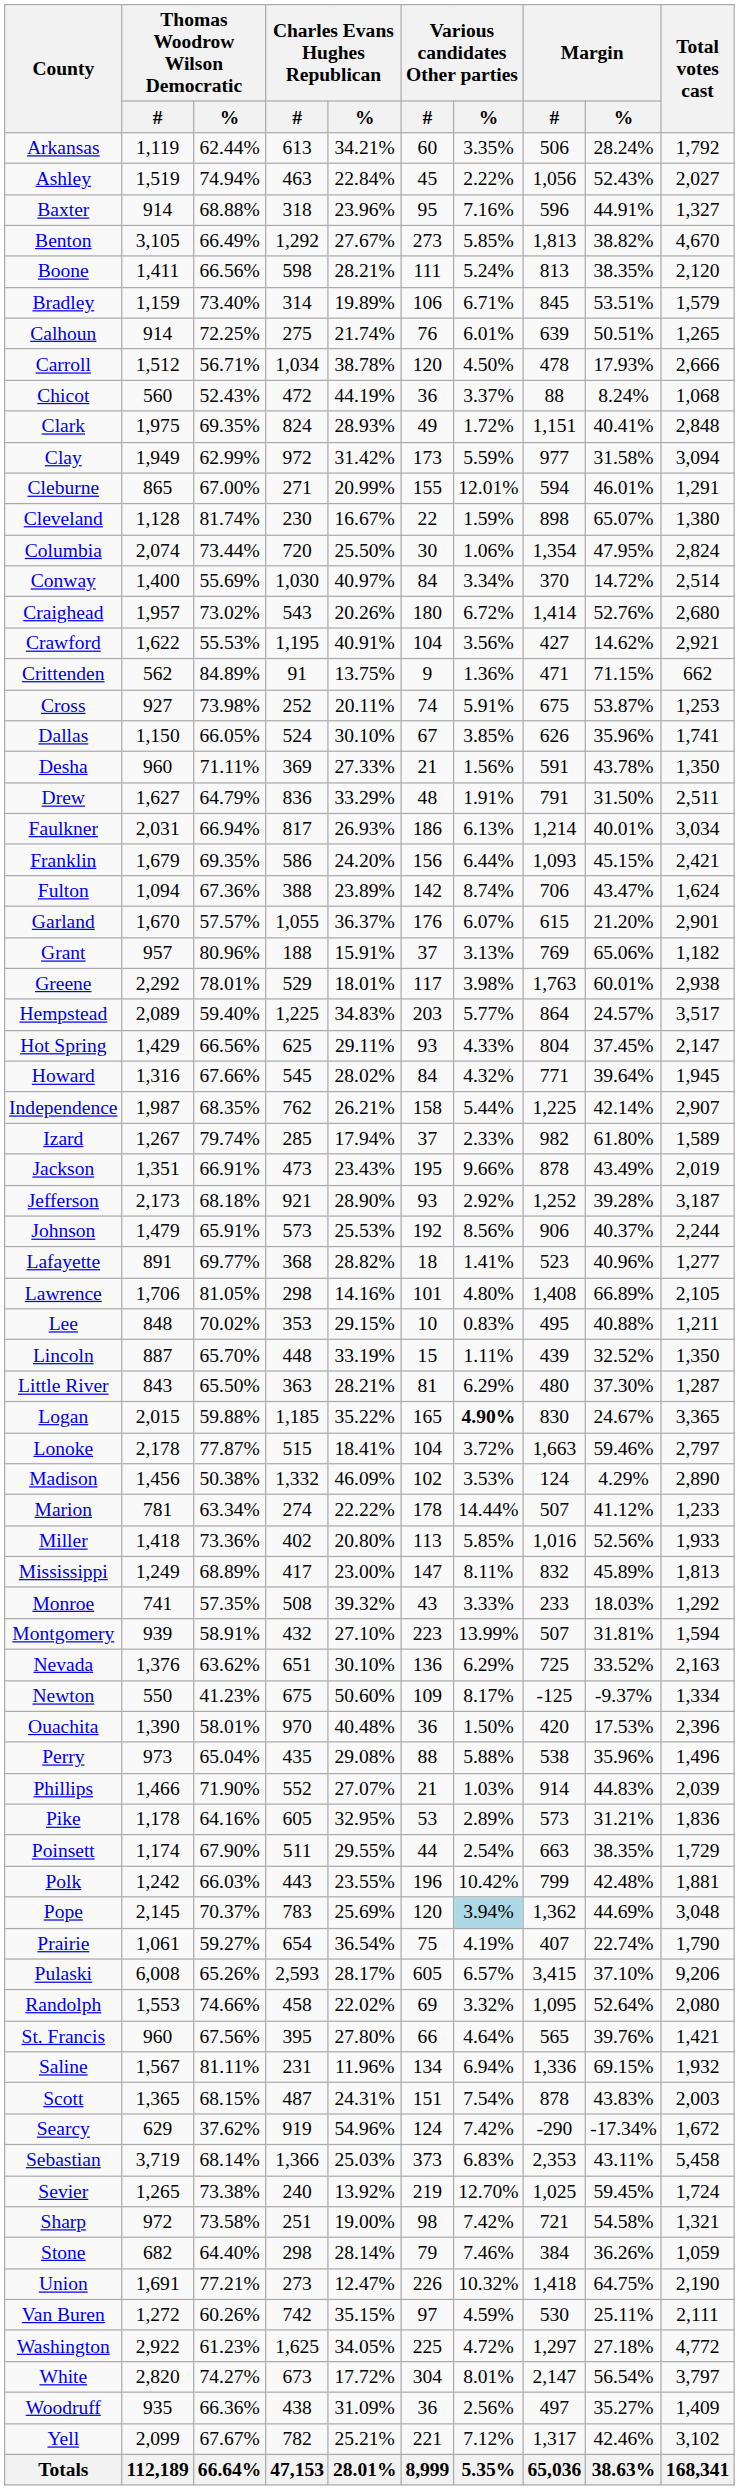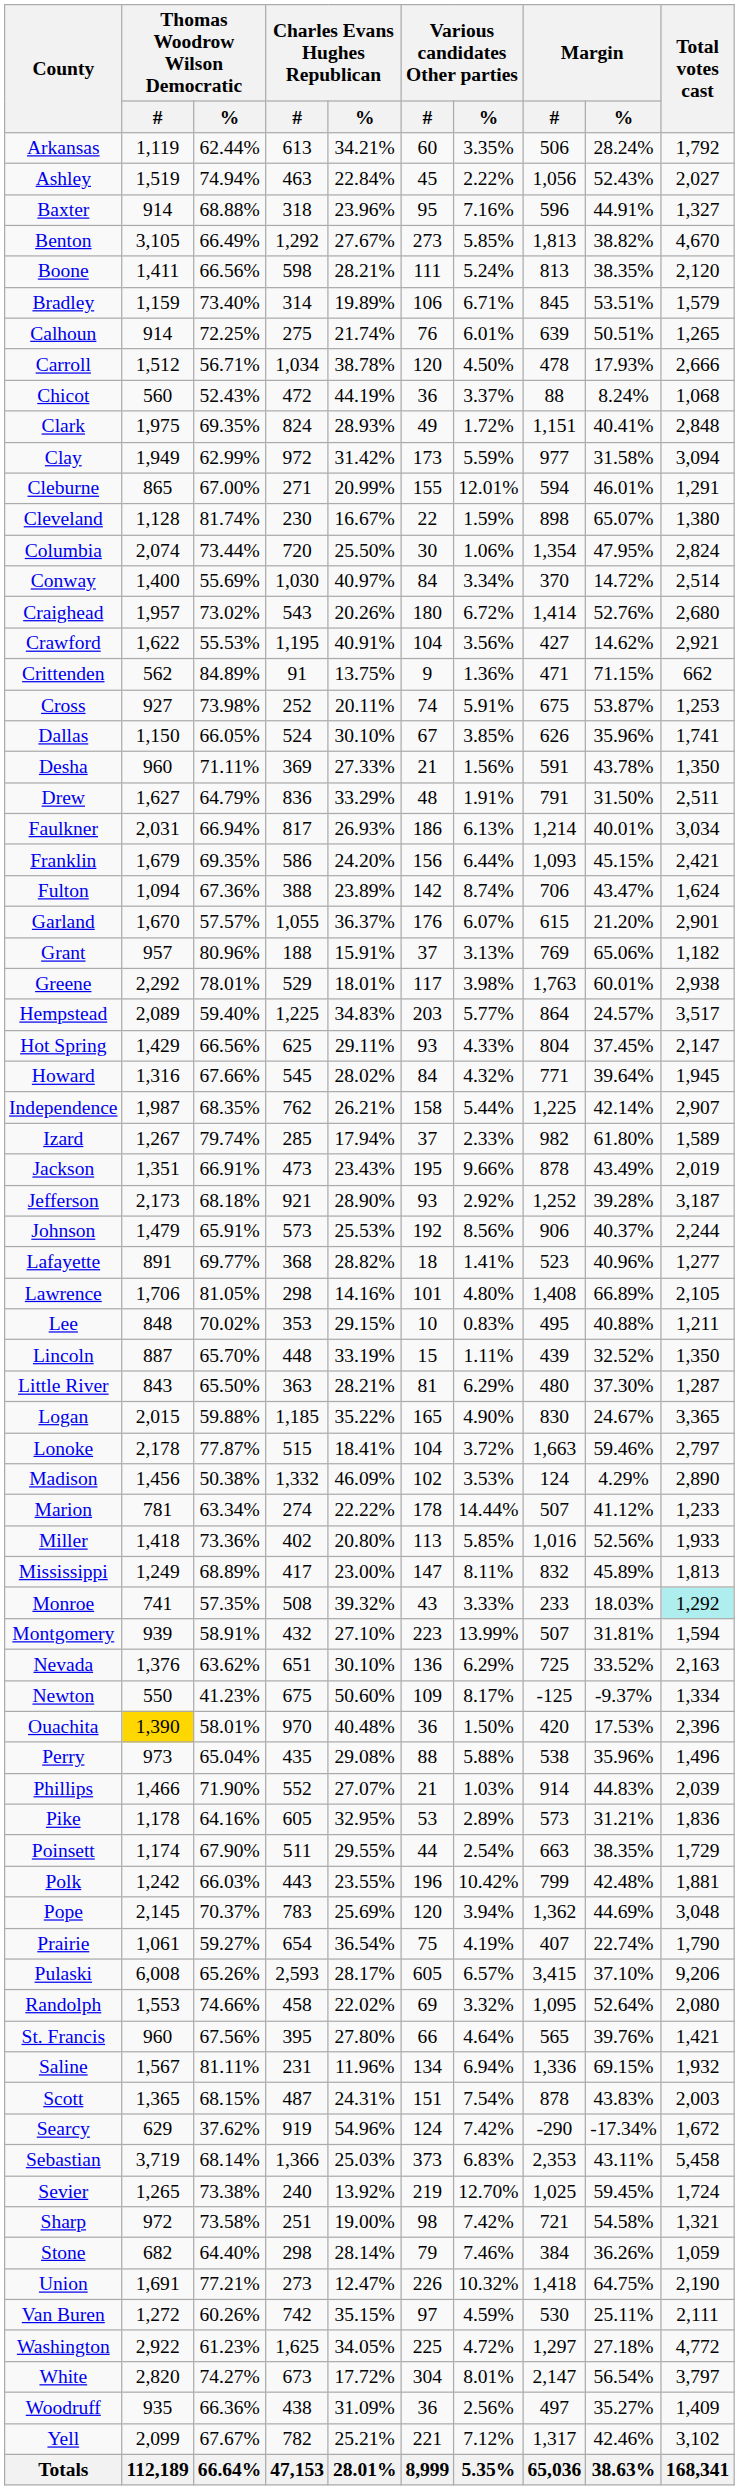(488, 1417) bold -> (488, 1417) normal
(698, 1602) no background -> (698, 1602) paleturquoise background
(158, 1726) no background -> (158, 1726) gold background
(488, 1912) lightblue background -> (488, 1912) no background
